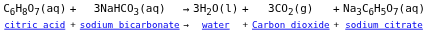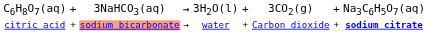(130, 25) no background -> (130, 25) lightsalmon background
(384, 25) normal -> (384, 25) bold
